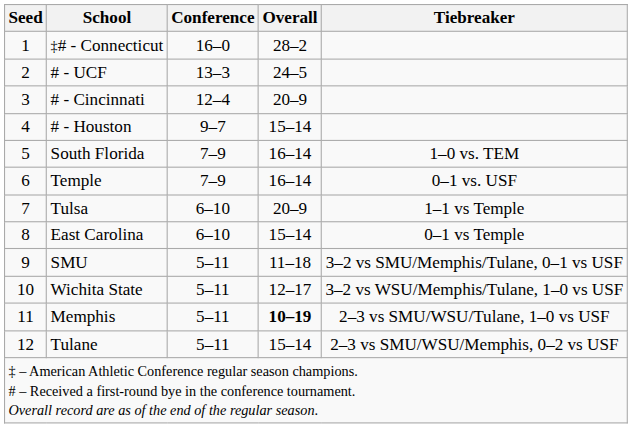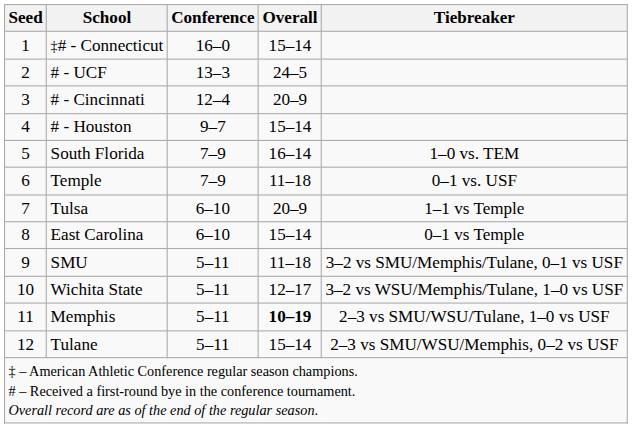(290, 45) 28–2 -> (290, 45) 15–14
(290, 180) 16–14 -> (290, 180) 11–18
